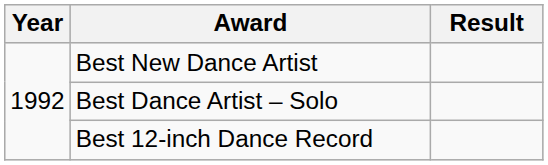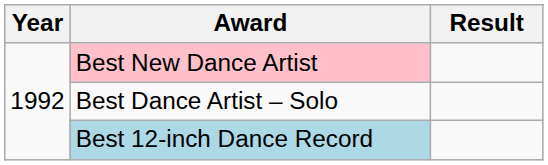(197, 62) no background -> (197, 62) pink background
(224, 139) no background -> (224, 139) lightblue background
